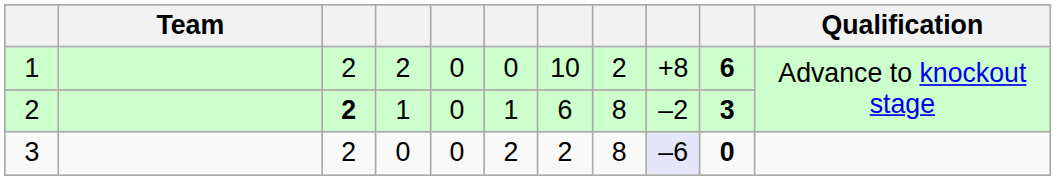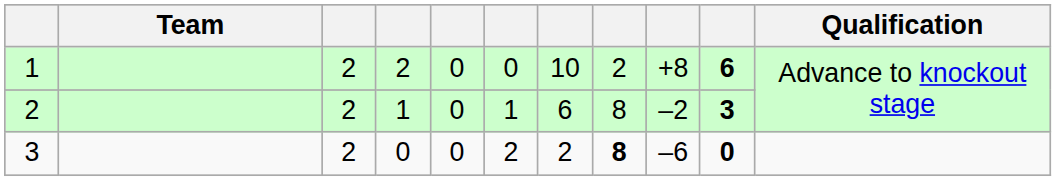(349, 110) bold -> (349, 110) normal
(619, 152) normal -> (619, 152) bold
(673, 152) lavender background -> (673, 152) no background
